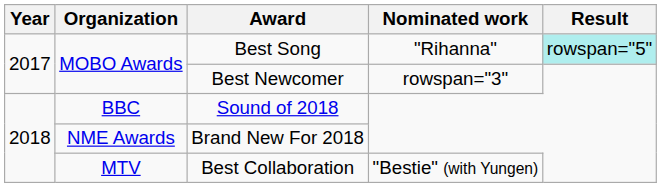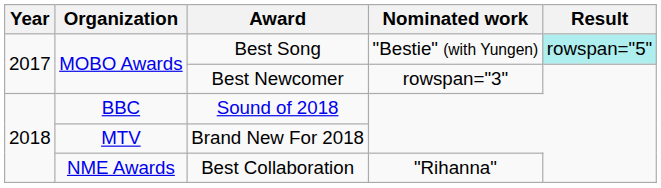(455, 49) "Rihanna" -> (455, 49) "Bestie" (with Yungen)
(121, 138) NME Awards -> (121, 138) MTV
(121, 167) MTV -> (121, 167) NME Awards
(455, 167) "Bestie" (with Yungen) -> (455, 167) "Rihanna"
